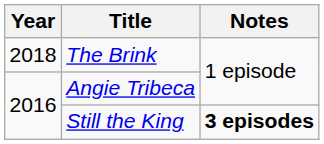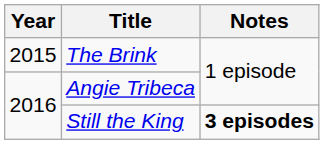(33, 54) 2018 -> (33, 54) 2015
